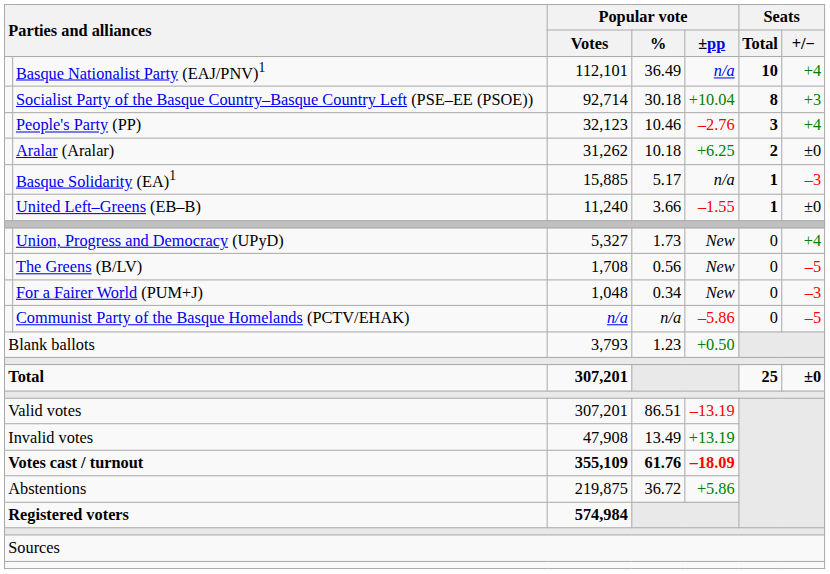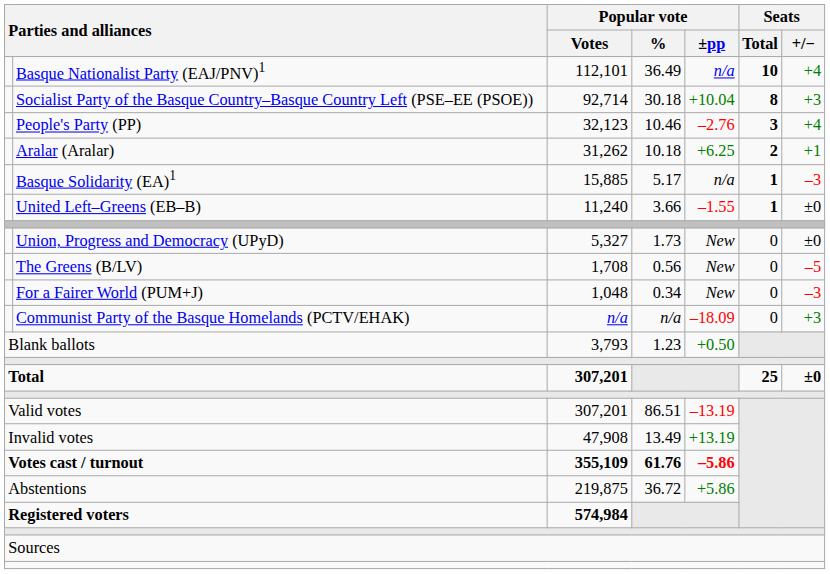(813, 151) ±0 -> (812, 151) +1
(812, 240) +4 -> (813, 240) ±0
(716, 318) –5.86 -> (712, 318) –18.09
(813, 318) –5 -> (812, 318) +3
(712, 462) –18.09 -> (716, 462) –5.86
